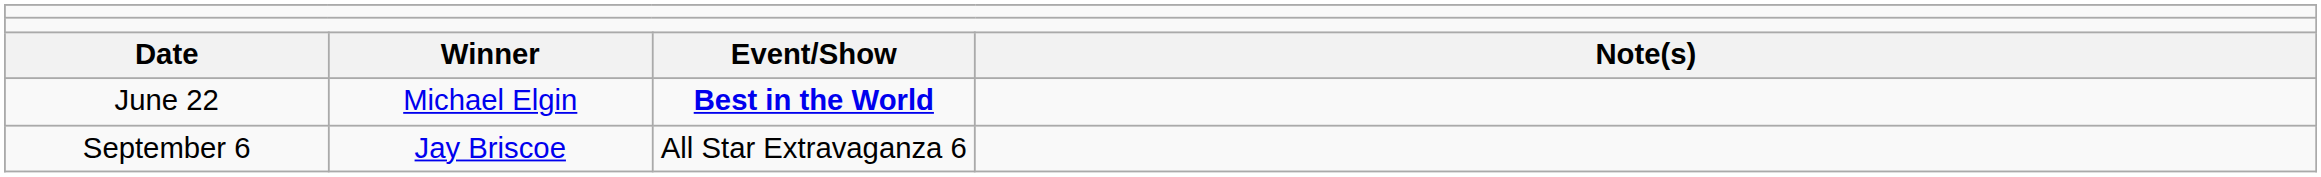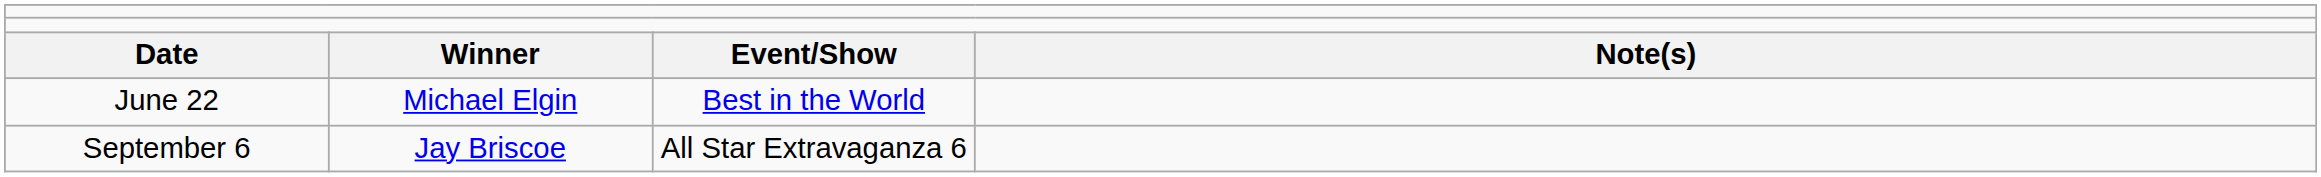(814, 101) bold -> (814, 101) normal
